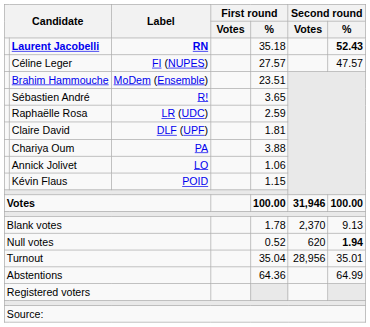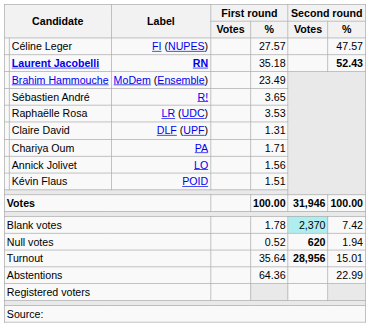rows swapped: (55, 47) <-> (42, 63)
(272, 80) 23.51 -> (272, 80) 23.49
(275, 114) 2.59 -> (275, 114) 3.53
(275, 131) 1.81 -> (275, 131) 1.31
(275, 148) 3.88 -> (275, 148) 1.71
(275, 165) 1.06 -> (275, 165) 1.56
(275, 181) 1.15 -> (275, 181) 1.51
(312, 225) no background -> (312, 225) paleturquoise background
(353, 225) 9.13 -> (353, 225) 7.42
(317, 242) normal -> (317, 242) bold
(353, 242) bold -> (353, 242) normal
(272, 259) 35.04 -> (272, 259) 35.64
(309, 259) normal -> (309, 259) bold
(350, 259) 35.01 -> (350, 259) 15.01
(350, 276) 64.99 -> (350, 276) 22.99
